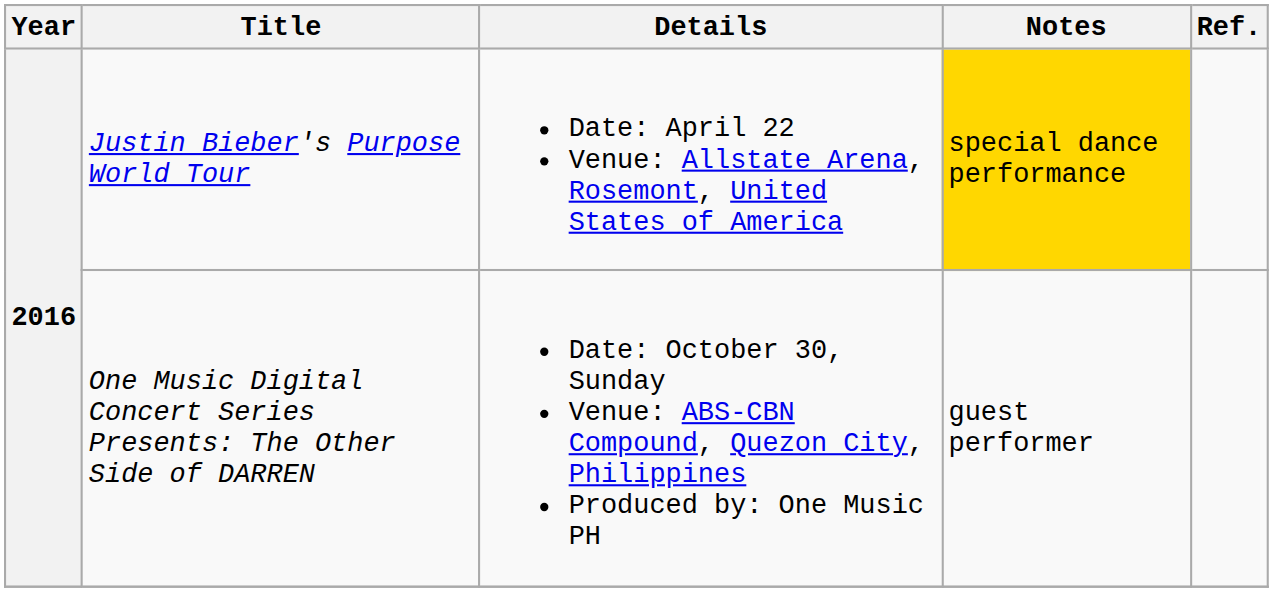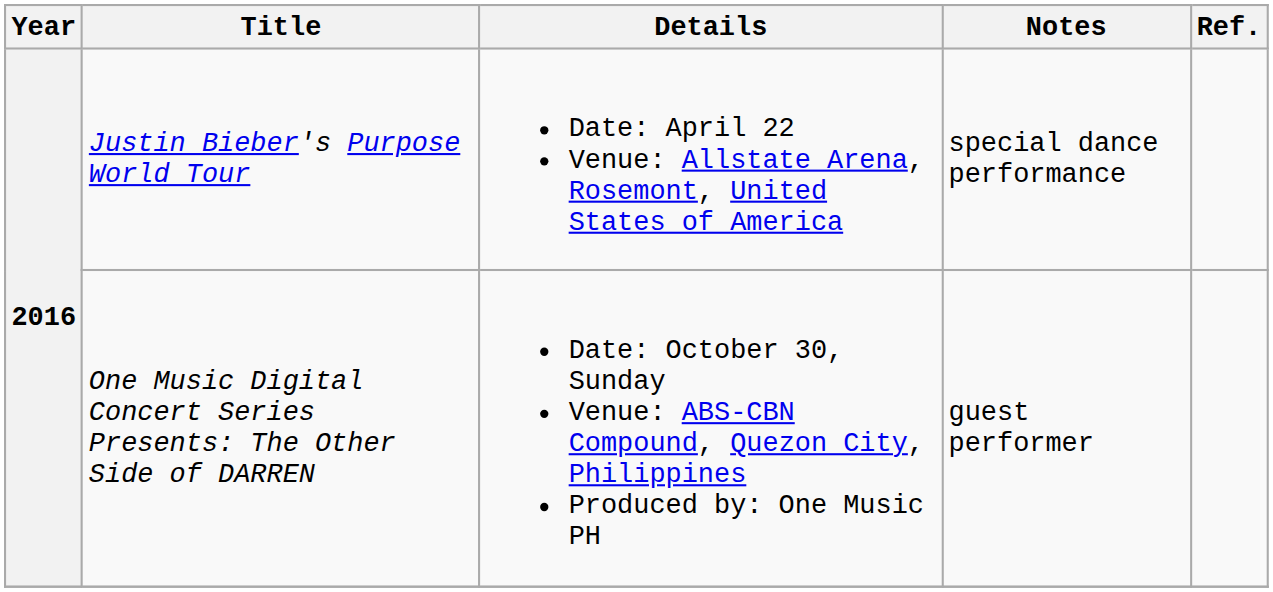(1054, 160) gold background -> (1054, 160) no background
